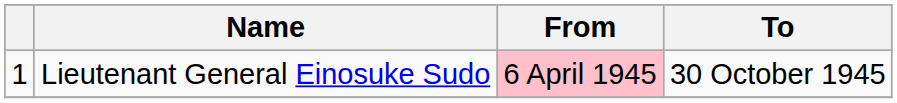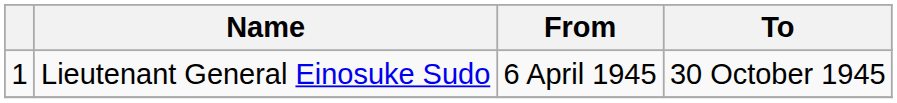(580, 73) pink background -> (580, 73) no background
